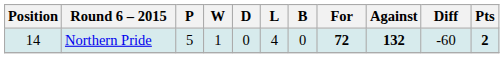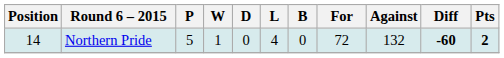(342, 40) bold -> (342, 40) normal
(394, 40) bold -> (394, 40) normal
(446, 40) normal -> (446, 40) bold
